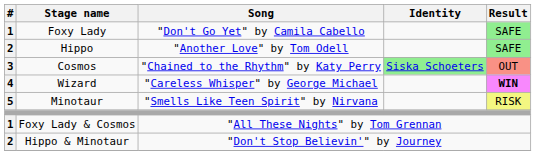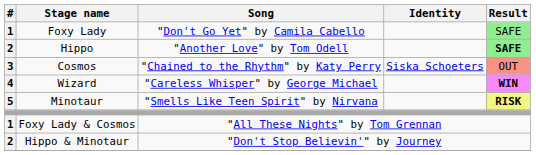(508, 48) normal -> (508, 48) bold
(435, 66) lightgreen background -> (435, 66) no background
(508, 101) normal -> (508, 101) bold
